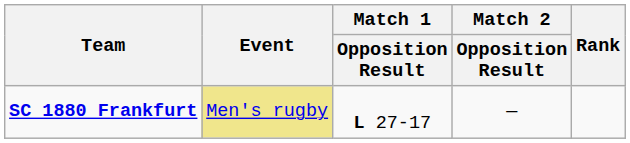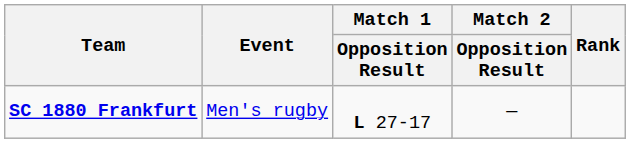(267, 112) khaki background -> (267, 112) no background
